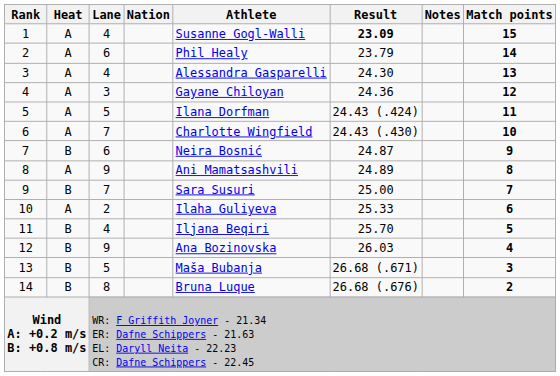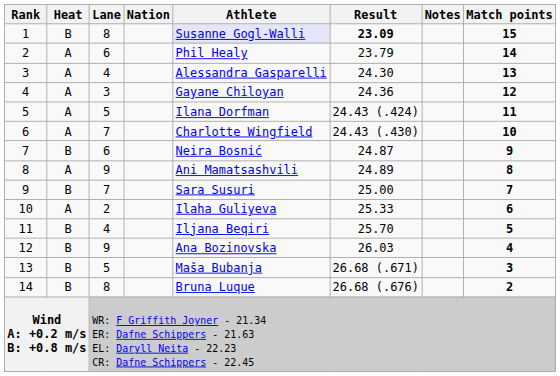(68, 34) A -> (68, 34) B
(107, 34) 4 -> (107, 34) 8
(240, 34) no background -> (240, 34) lavender background
